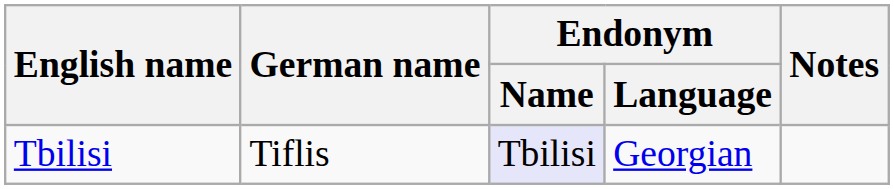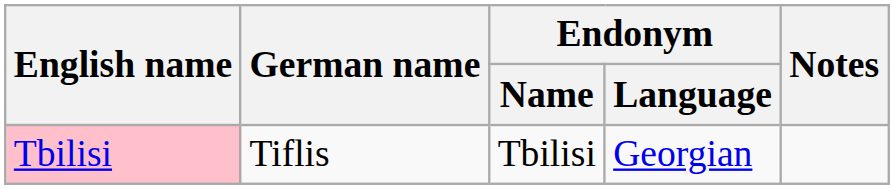(63, 153) no background -> (63, 153) pink background
(547, 153) lavender background -> (547, 153) no background
